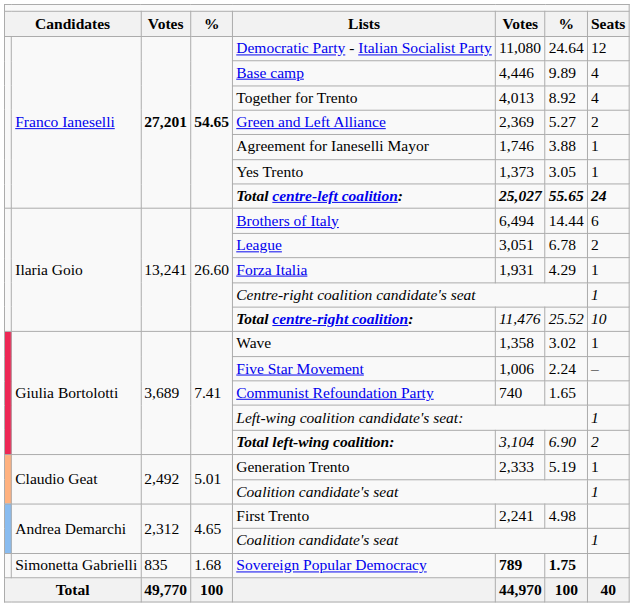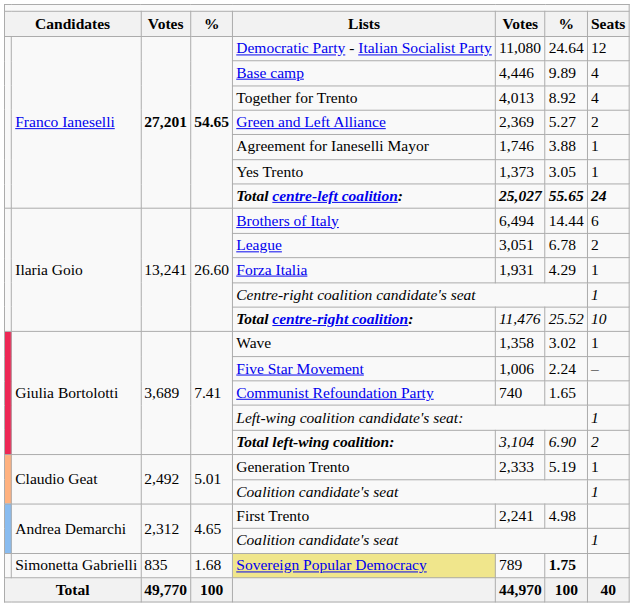(332, 565) no background -> (332, 565) khaki background
(511, 565) bold -> (511, 565) normal
